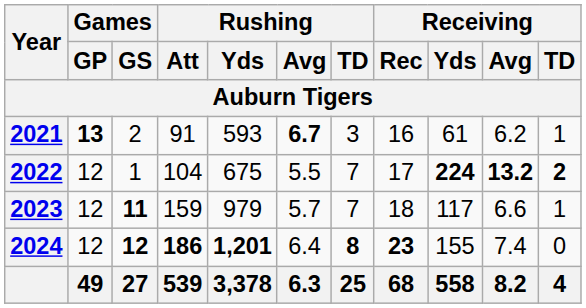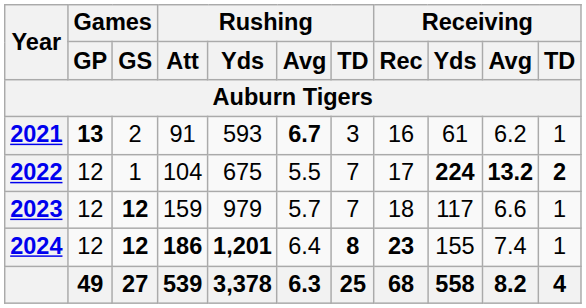(135, 209) 11 -> (135, 209) 12
(560, 246) 0 -> (560, 246) 1
